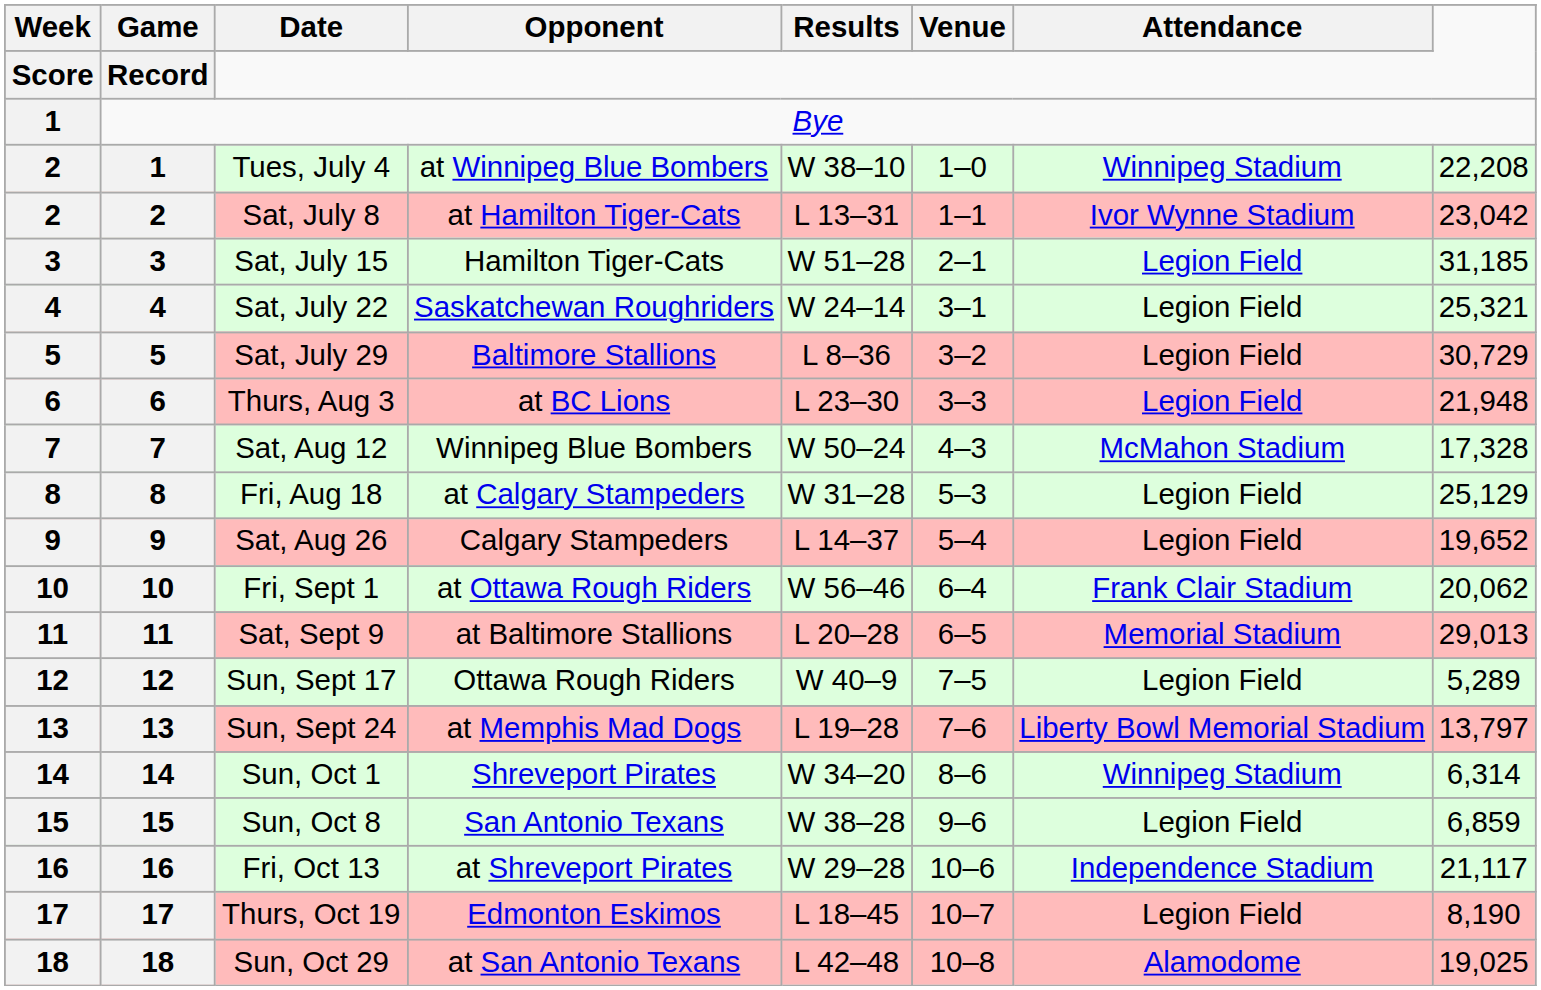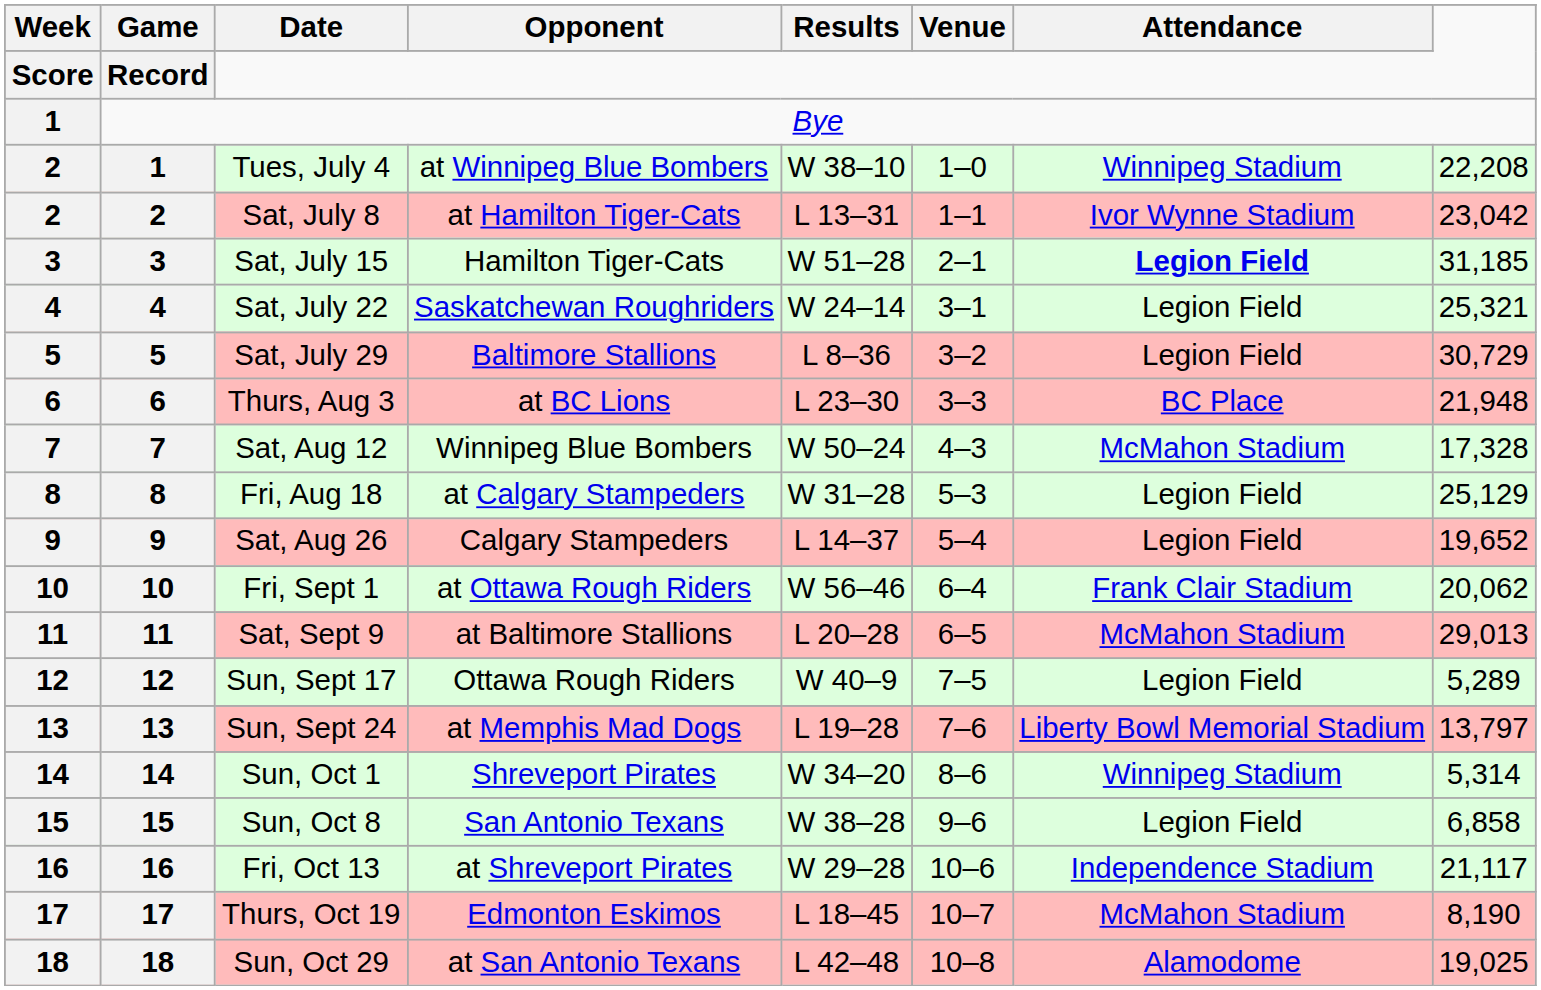(1222, 261) normal -> (1222, 261) bold
(1222, 401) Legion Field -> (1222, 401) BC Place
(1222, 634) Memorial Stadium -> (1222, 634) McMahon Stadium
(1484, 774) 6,314 -> (1484, 774) 5,314
(1484, 821) 6,859 -> (1484, 821) 6,858
(1222, 914) Legion Field -> (1222, 914) McMahon Stadium
